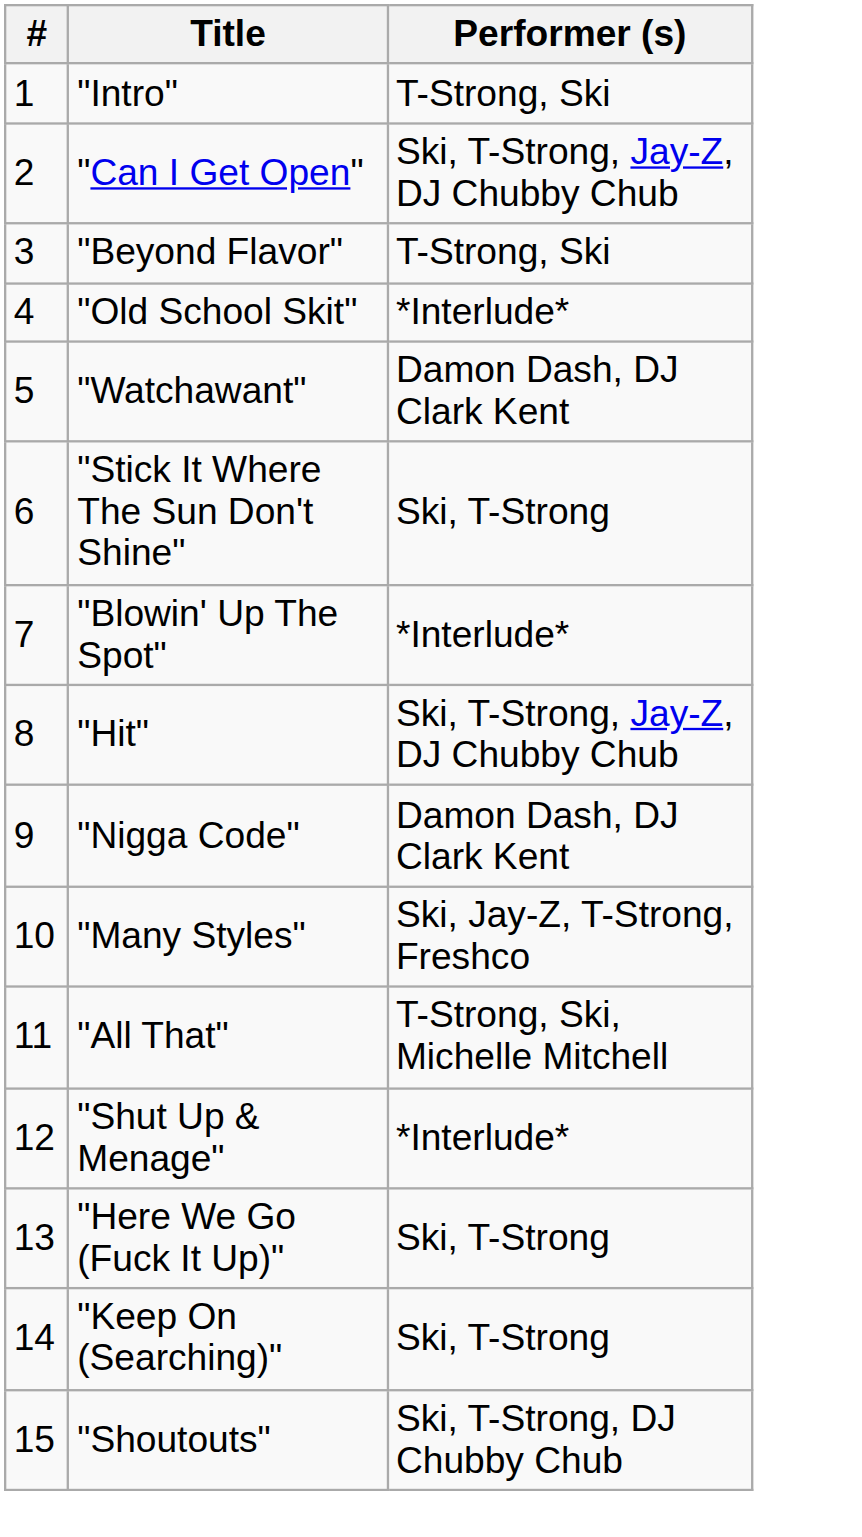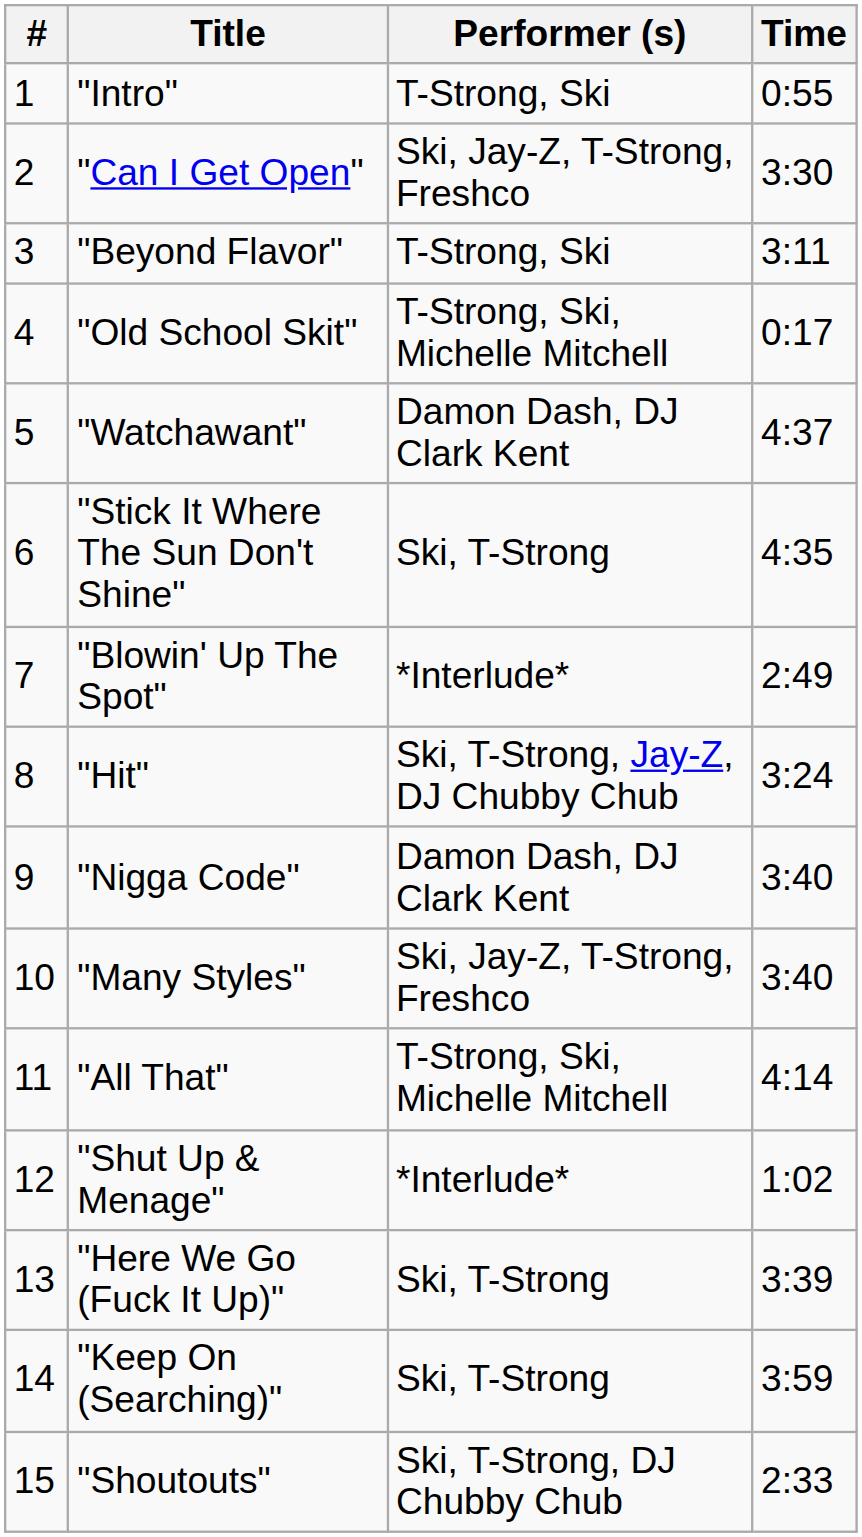+ column: (804, 33)
(565, 172) Ski, T-Strong, Jay-Z, DJ Chubby Chub -> (565, 172) Ski, Jay-Z, T-Strong, Freshco
(483, 311) *Interlude* -> (532, 332) T-Strong, Ski, Michelle Mitchell
